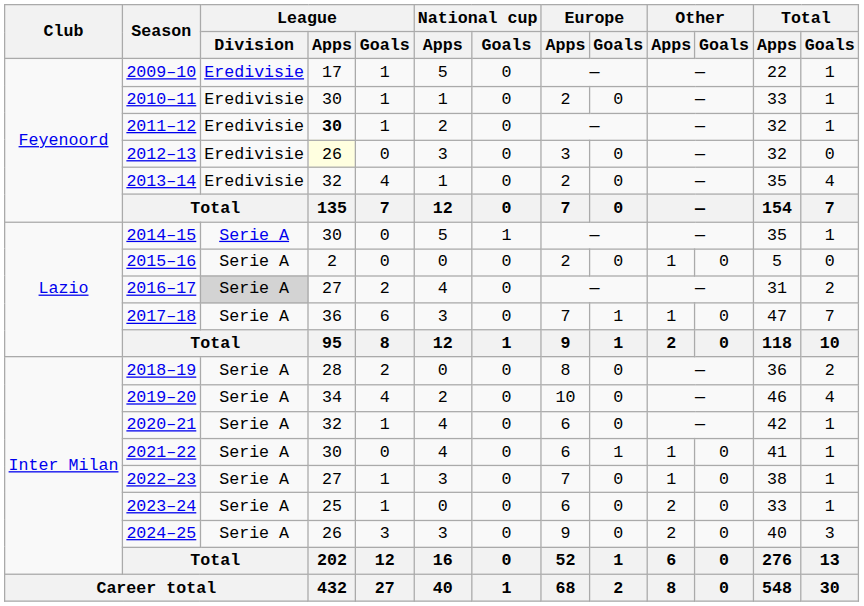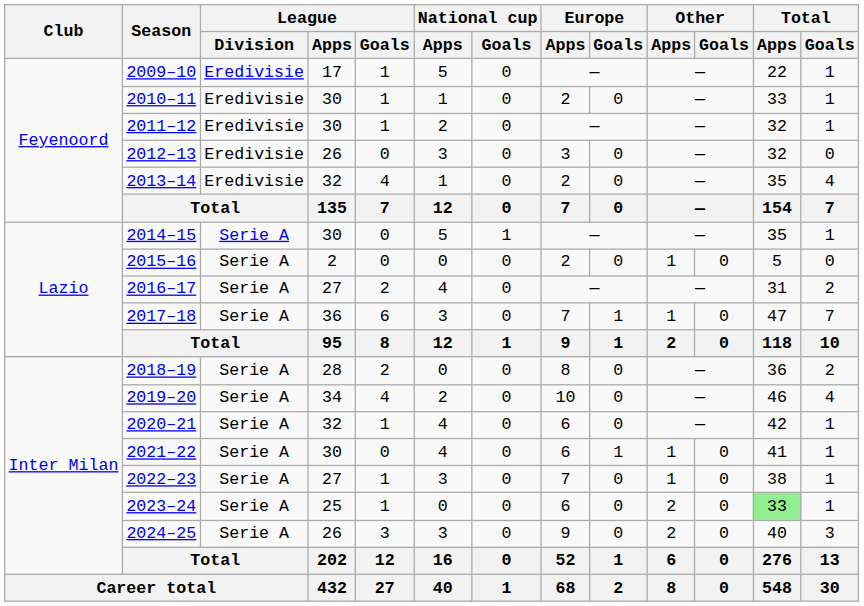(332, 127) bold -> (332, 127) normal
(332, 154) lightyellow background -> (332, 154) no background
(254, 289) lightgrey background -> (254, 289) no background
(777, 506) no background -> (777, 506) lightgreen background
